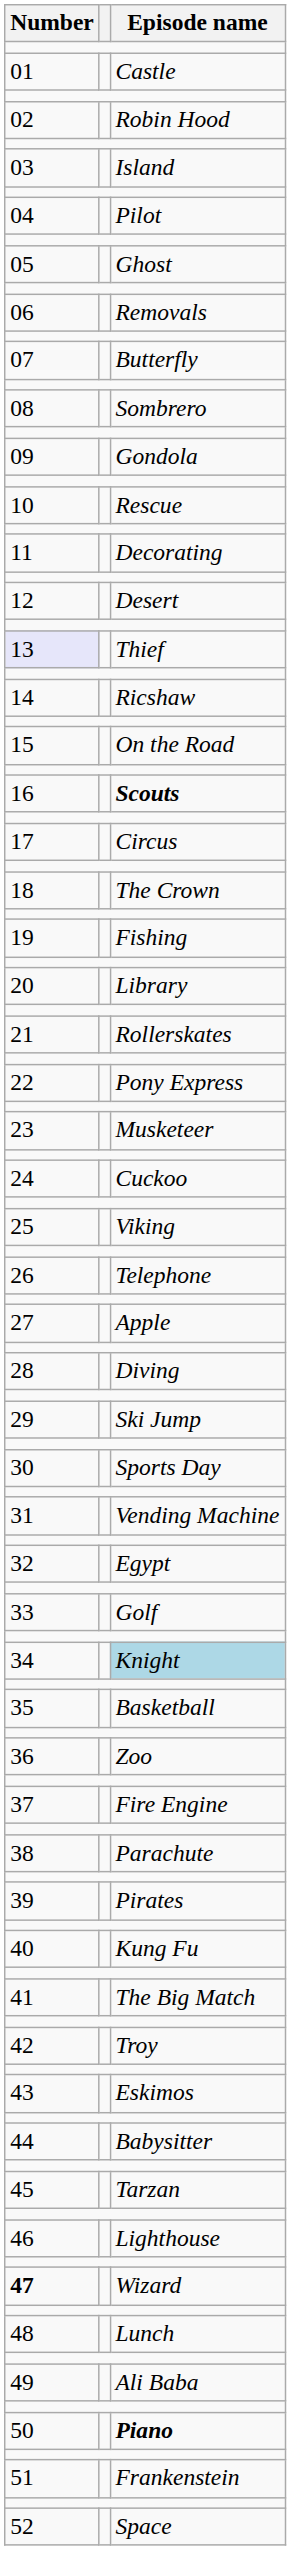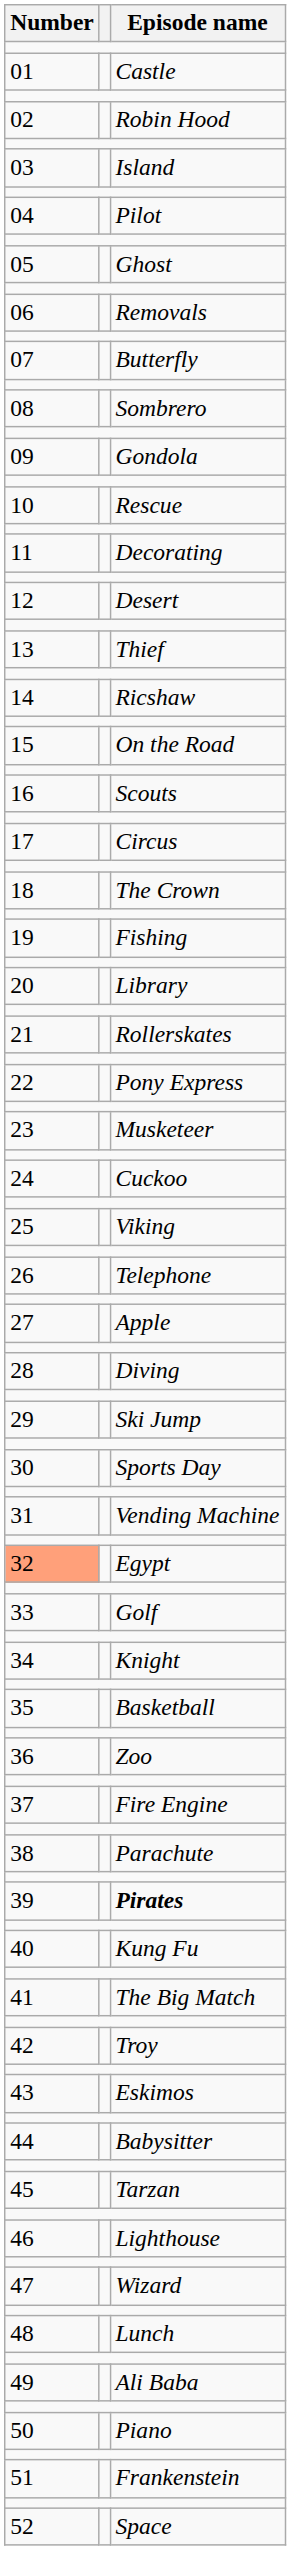(22, 649) lavender background -> (22, 649) no background
(147, 793) bold -> (146, 793) normal
(22, 1563) no background -> (22, 1563) lightsalmon background
(147, 1659) lightblue background -> (147, 1659) no background
(149, 1900) normal -> (149, 1900) bold
(22, 2285) bold -> (22, 2285) normal
(144, 2430) bold -> (144, 2430) normal
